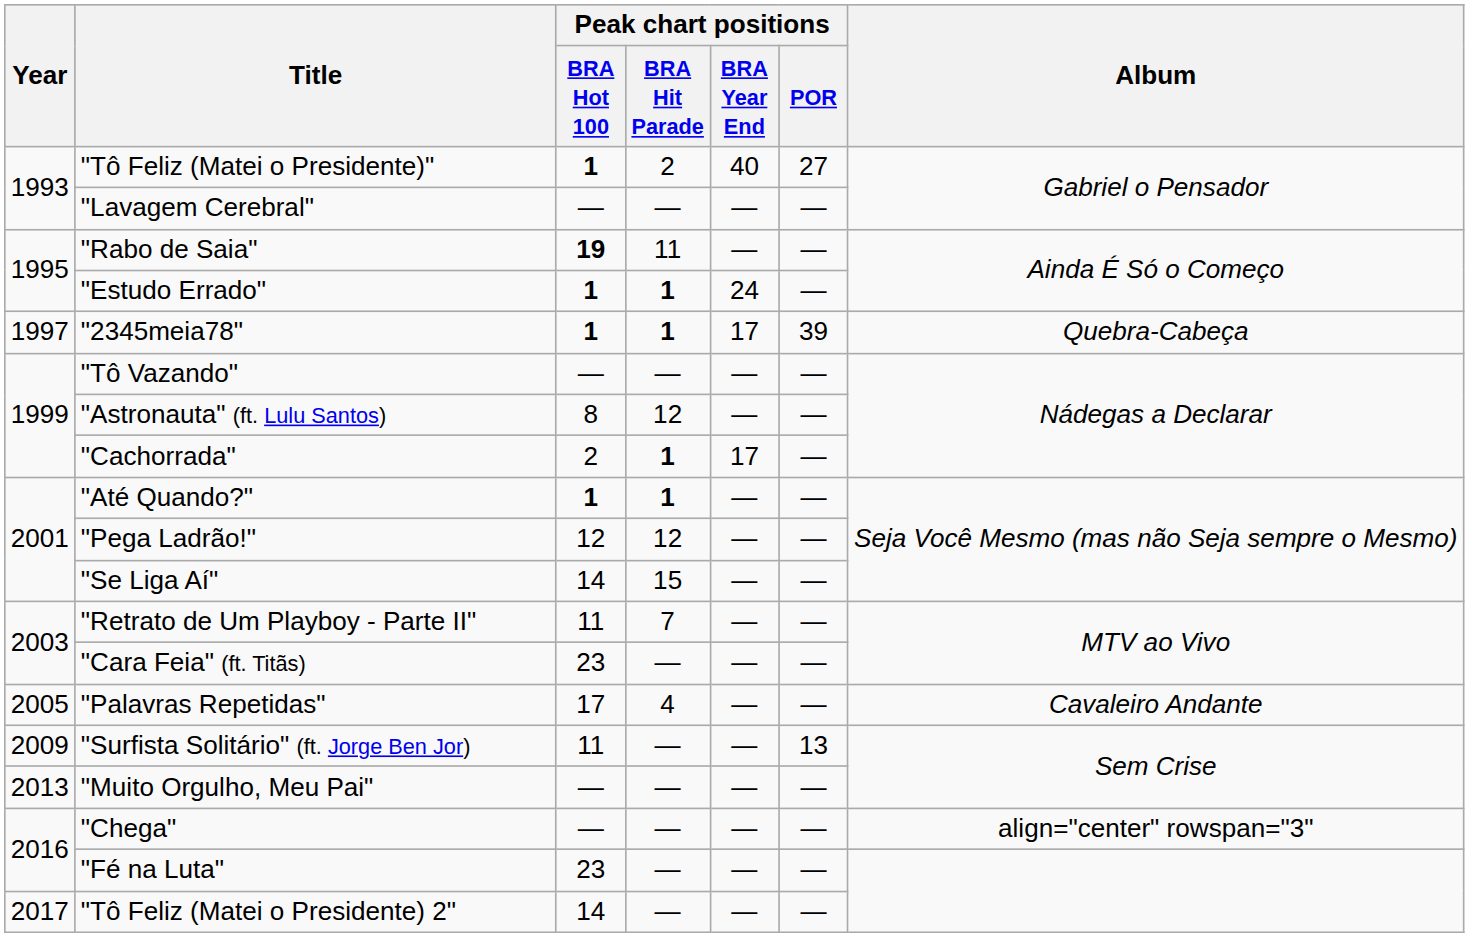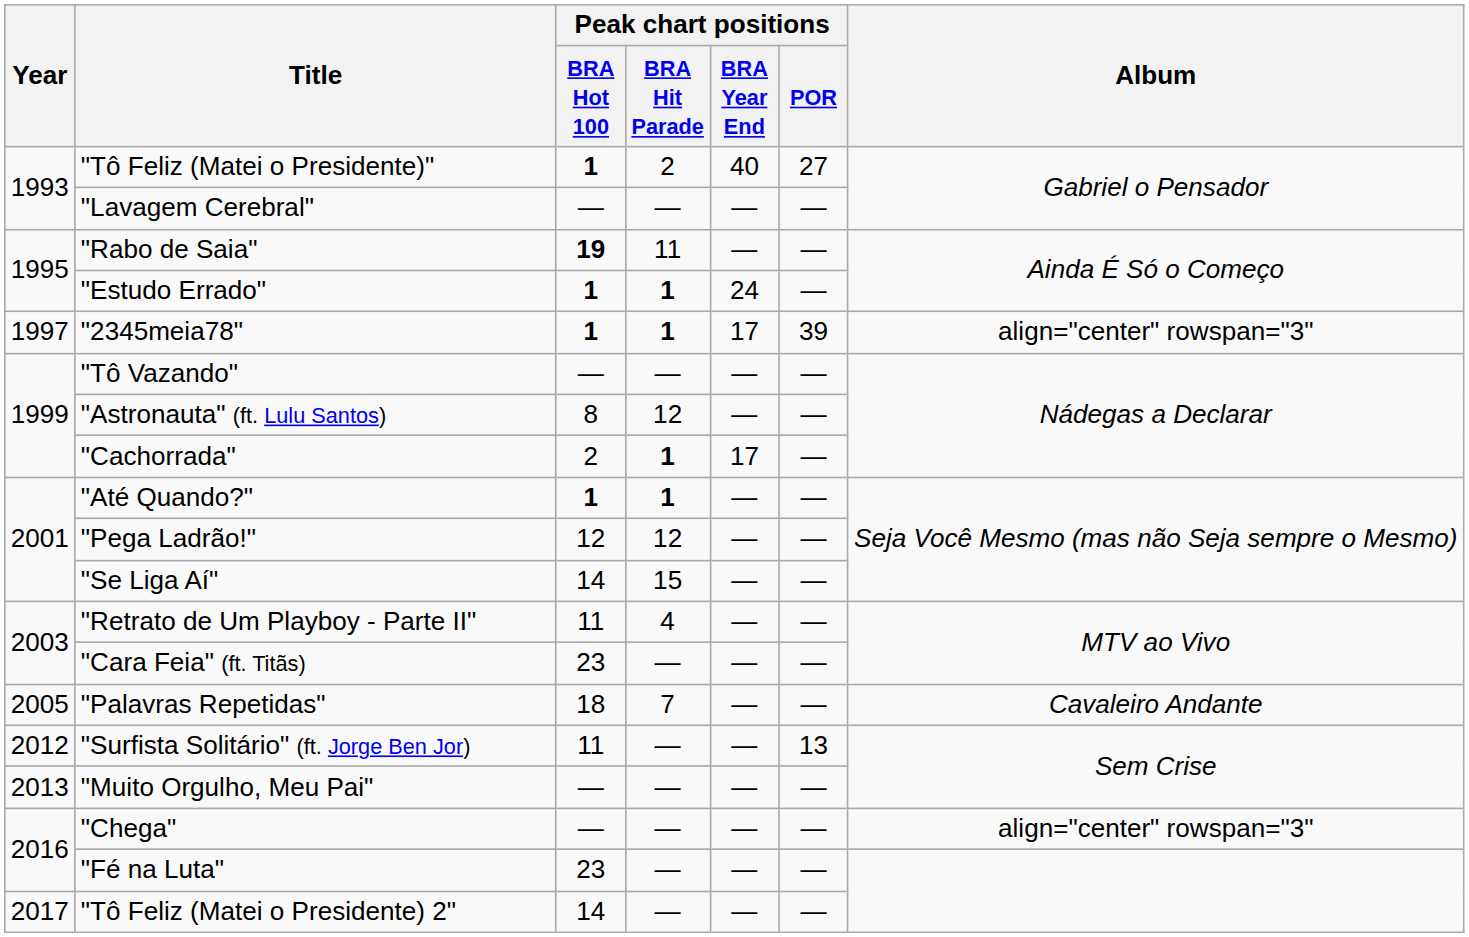(1156, 332) Quebra-Cabeça -> (1156, 332) align="center" rowspan="3"
(668, 621) 7 -> (668, 621) 4
(591, 704) 17 -> (591, 704) 18
(668, 704) 4 -> (668, 704) 7
(40, 745) 2009 -> (40, 745) 2012
